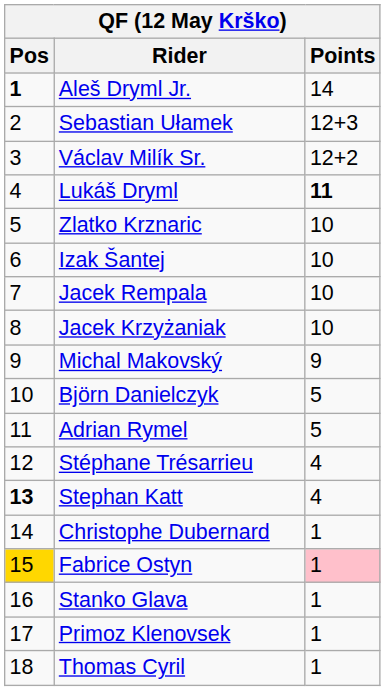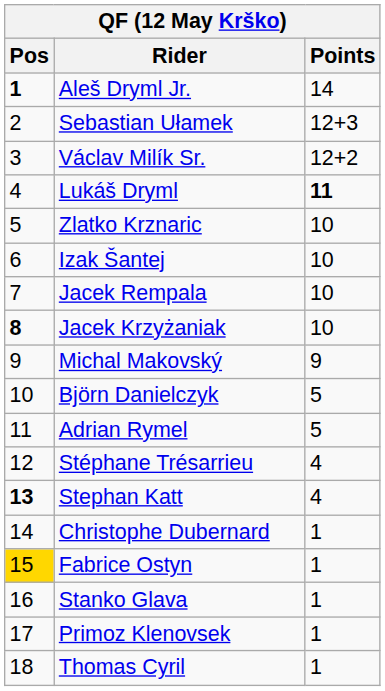(16, 327) normal -> (16, 327) bold
(316, 565) pink background -> (316, 565) no background
